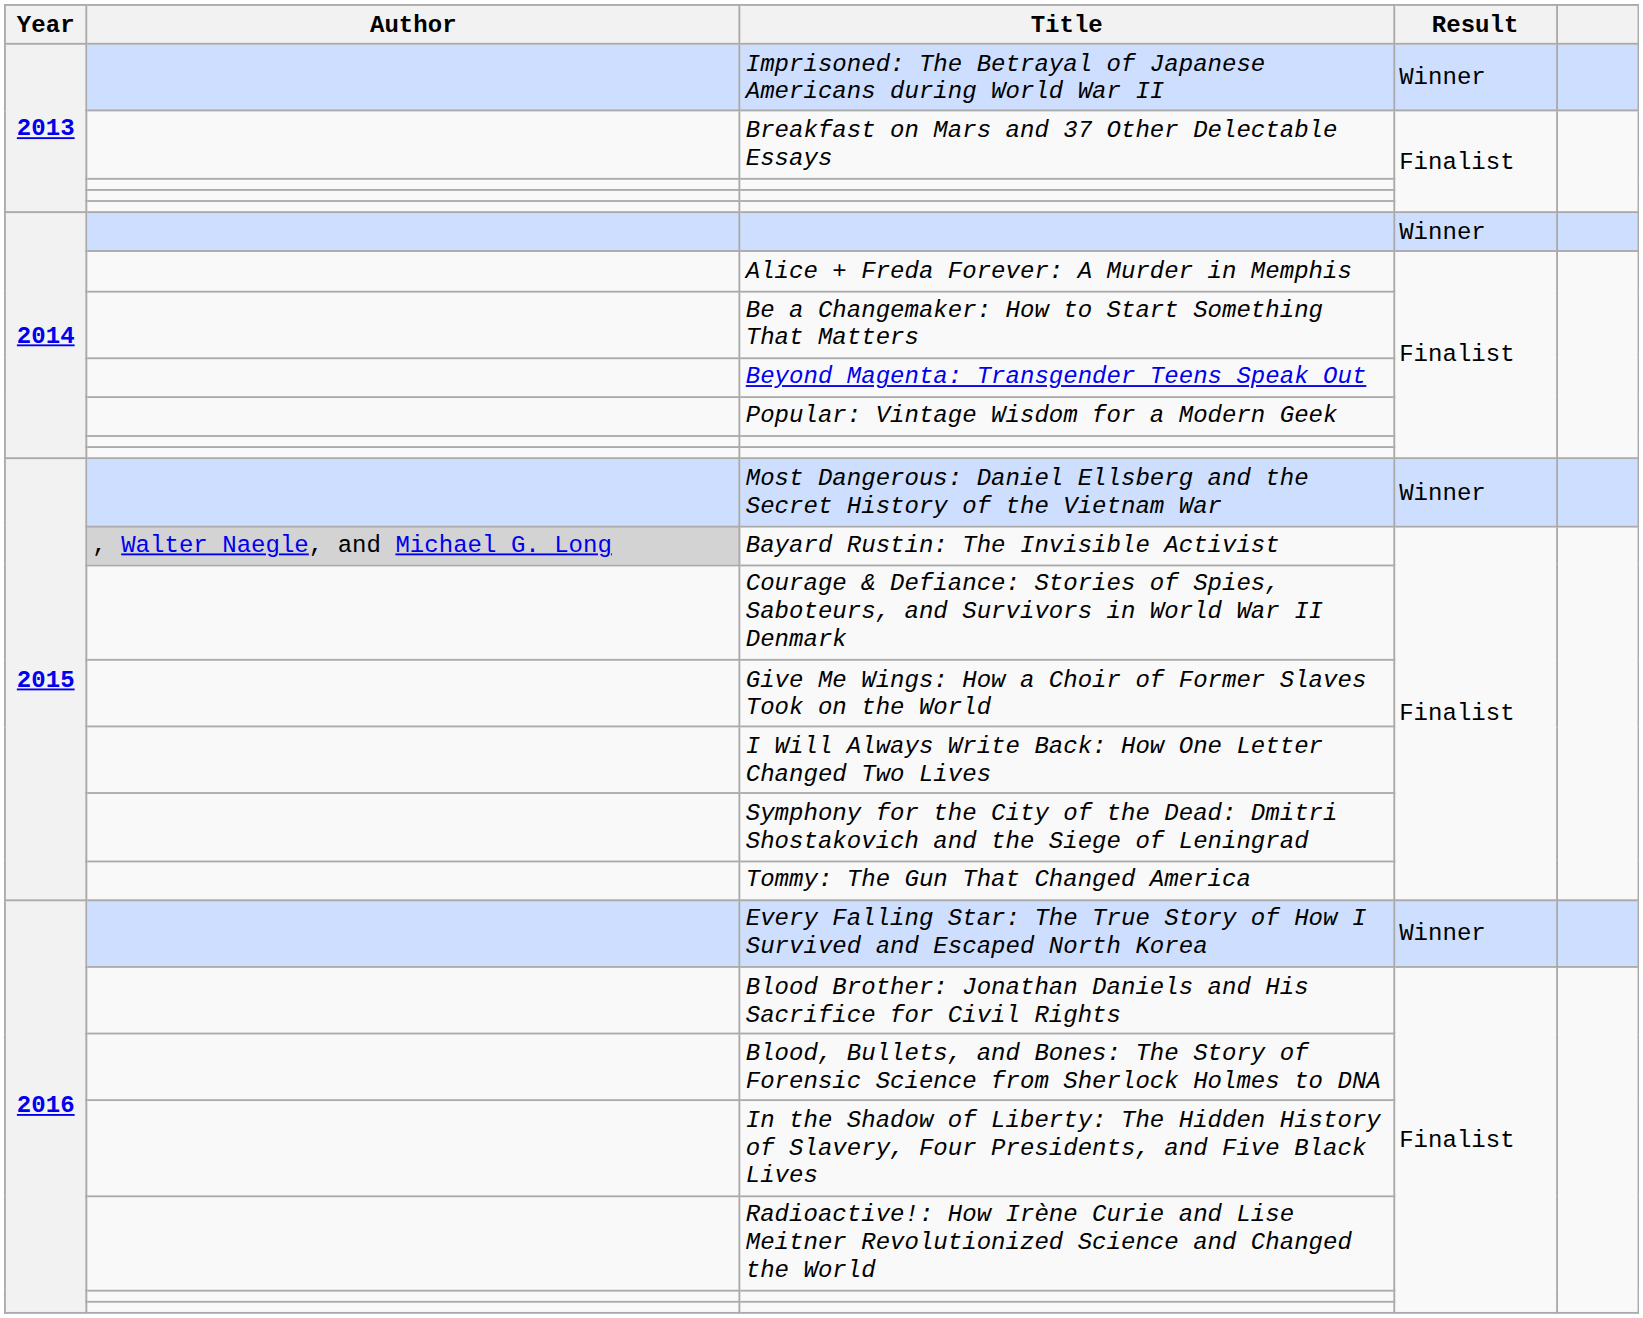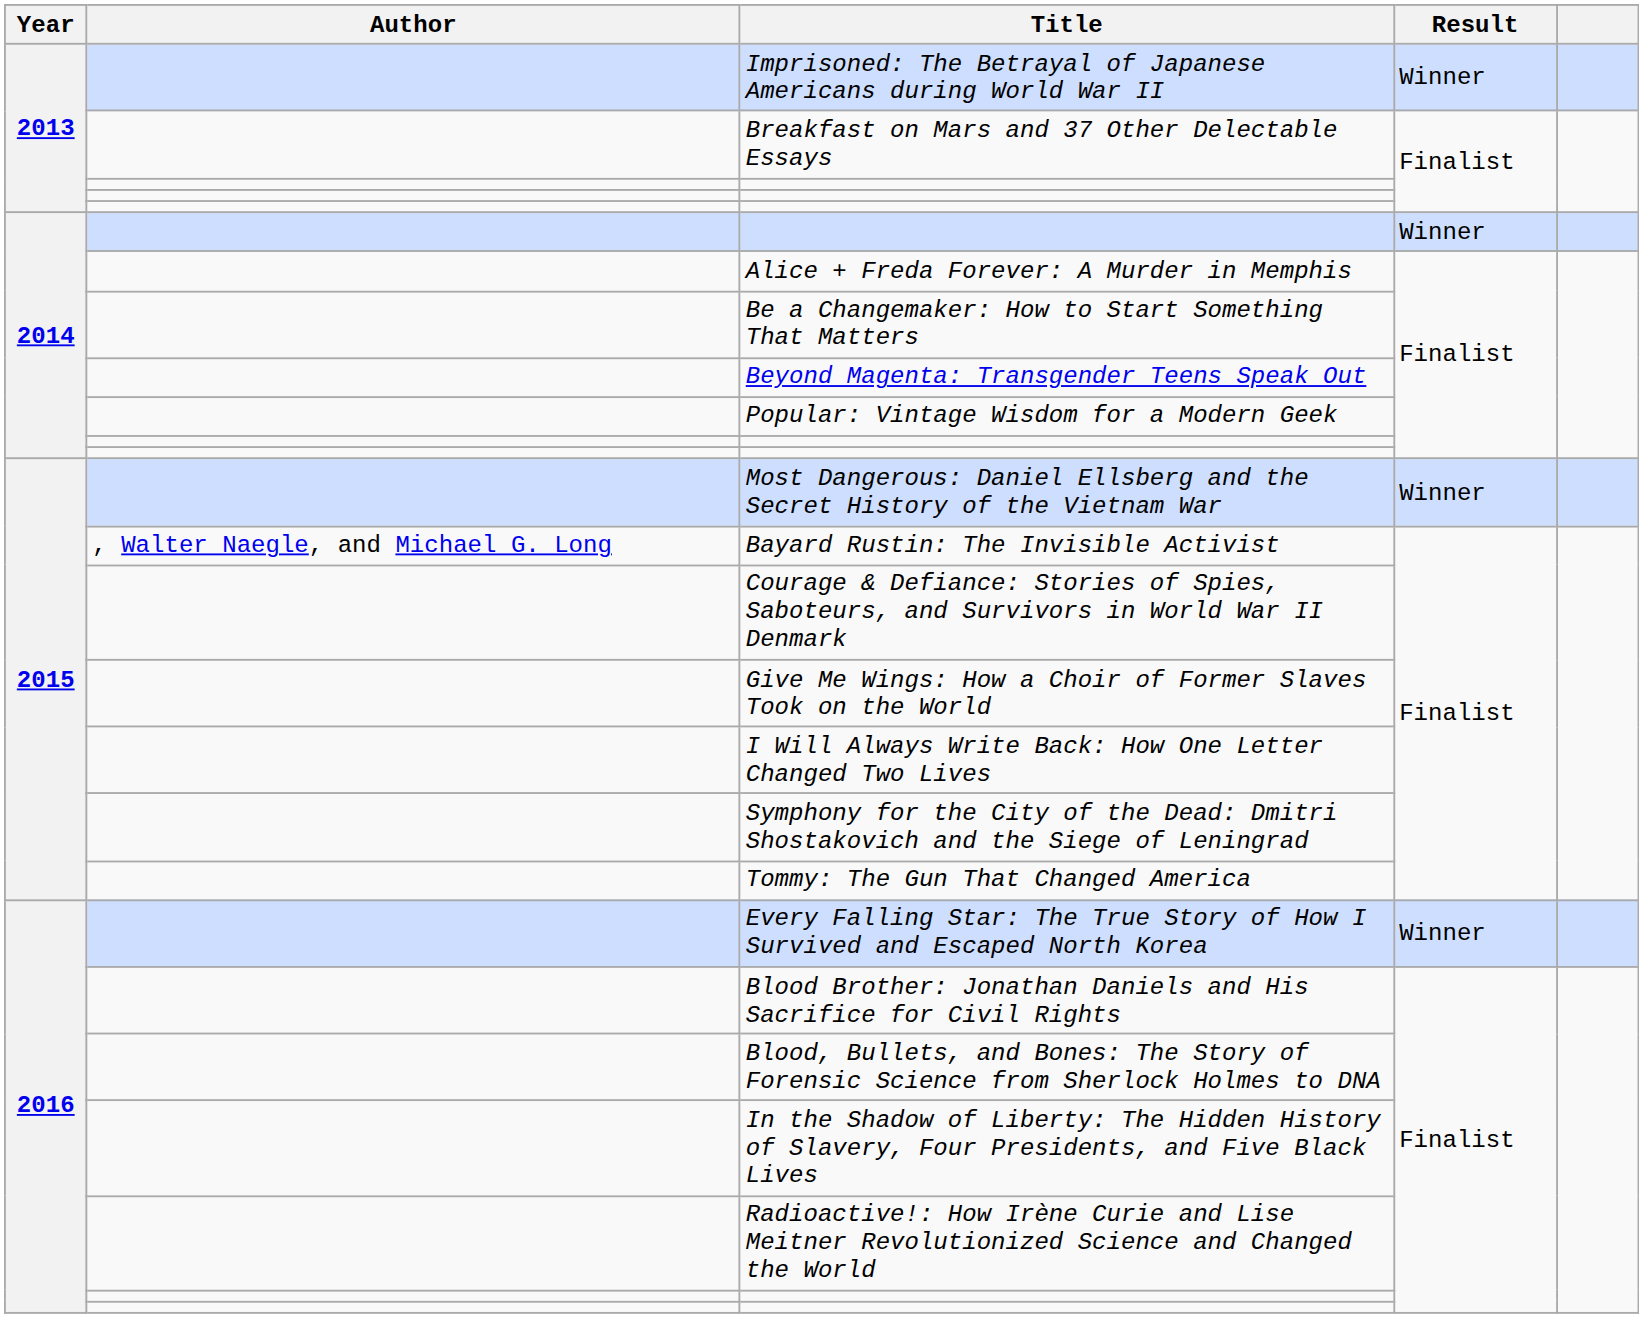(352, 546) lightgrey background -> (352, 546) no background
